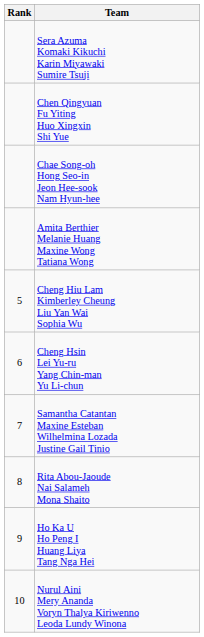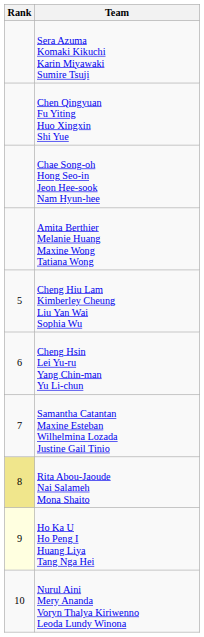(19, 482) no background -> (19, 482) khaki background
(19, 538) no background -> (19, 538) lightyellow background
